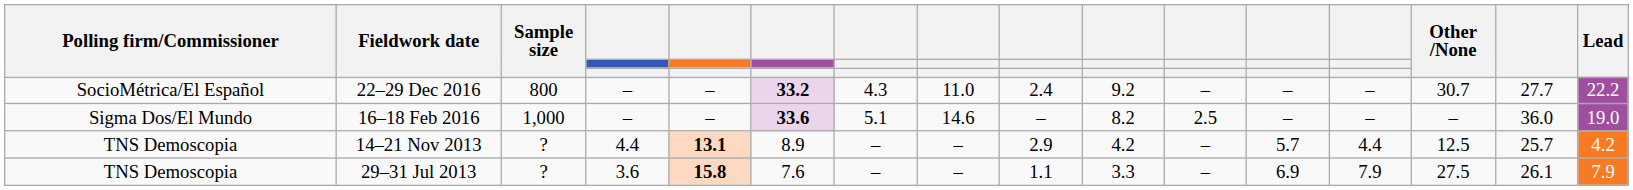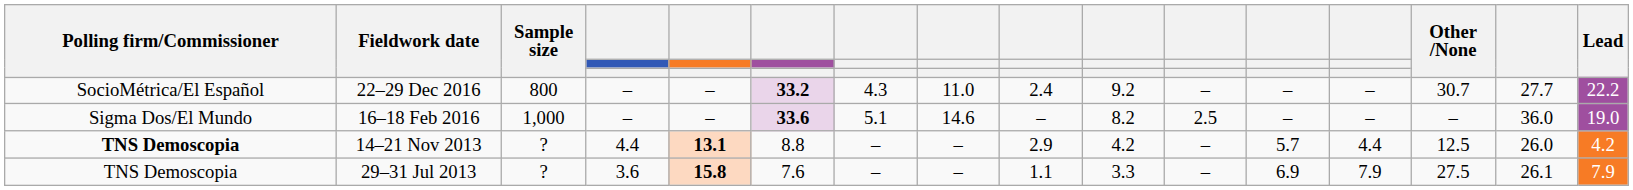(171, 145) normal -> (171, 145) bold
(793, 145) 8.9 -> (793, 145) 8.8
(1537, 145) 25.7 -> (1537, 145) 26.0
